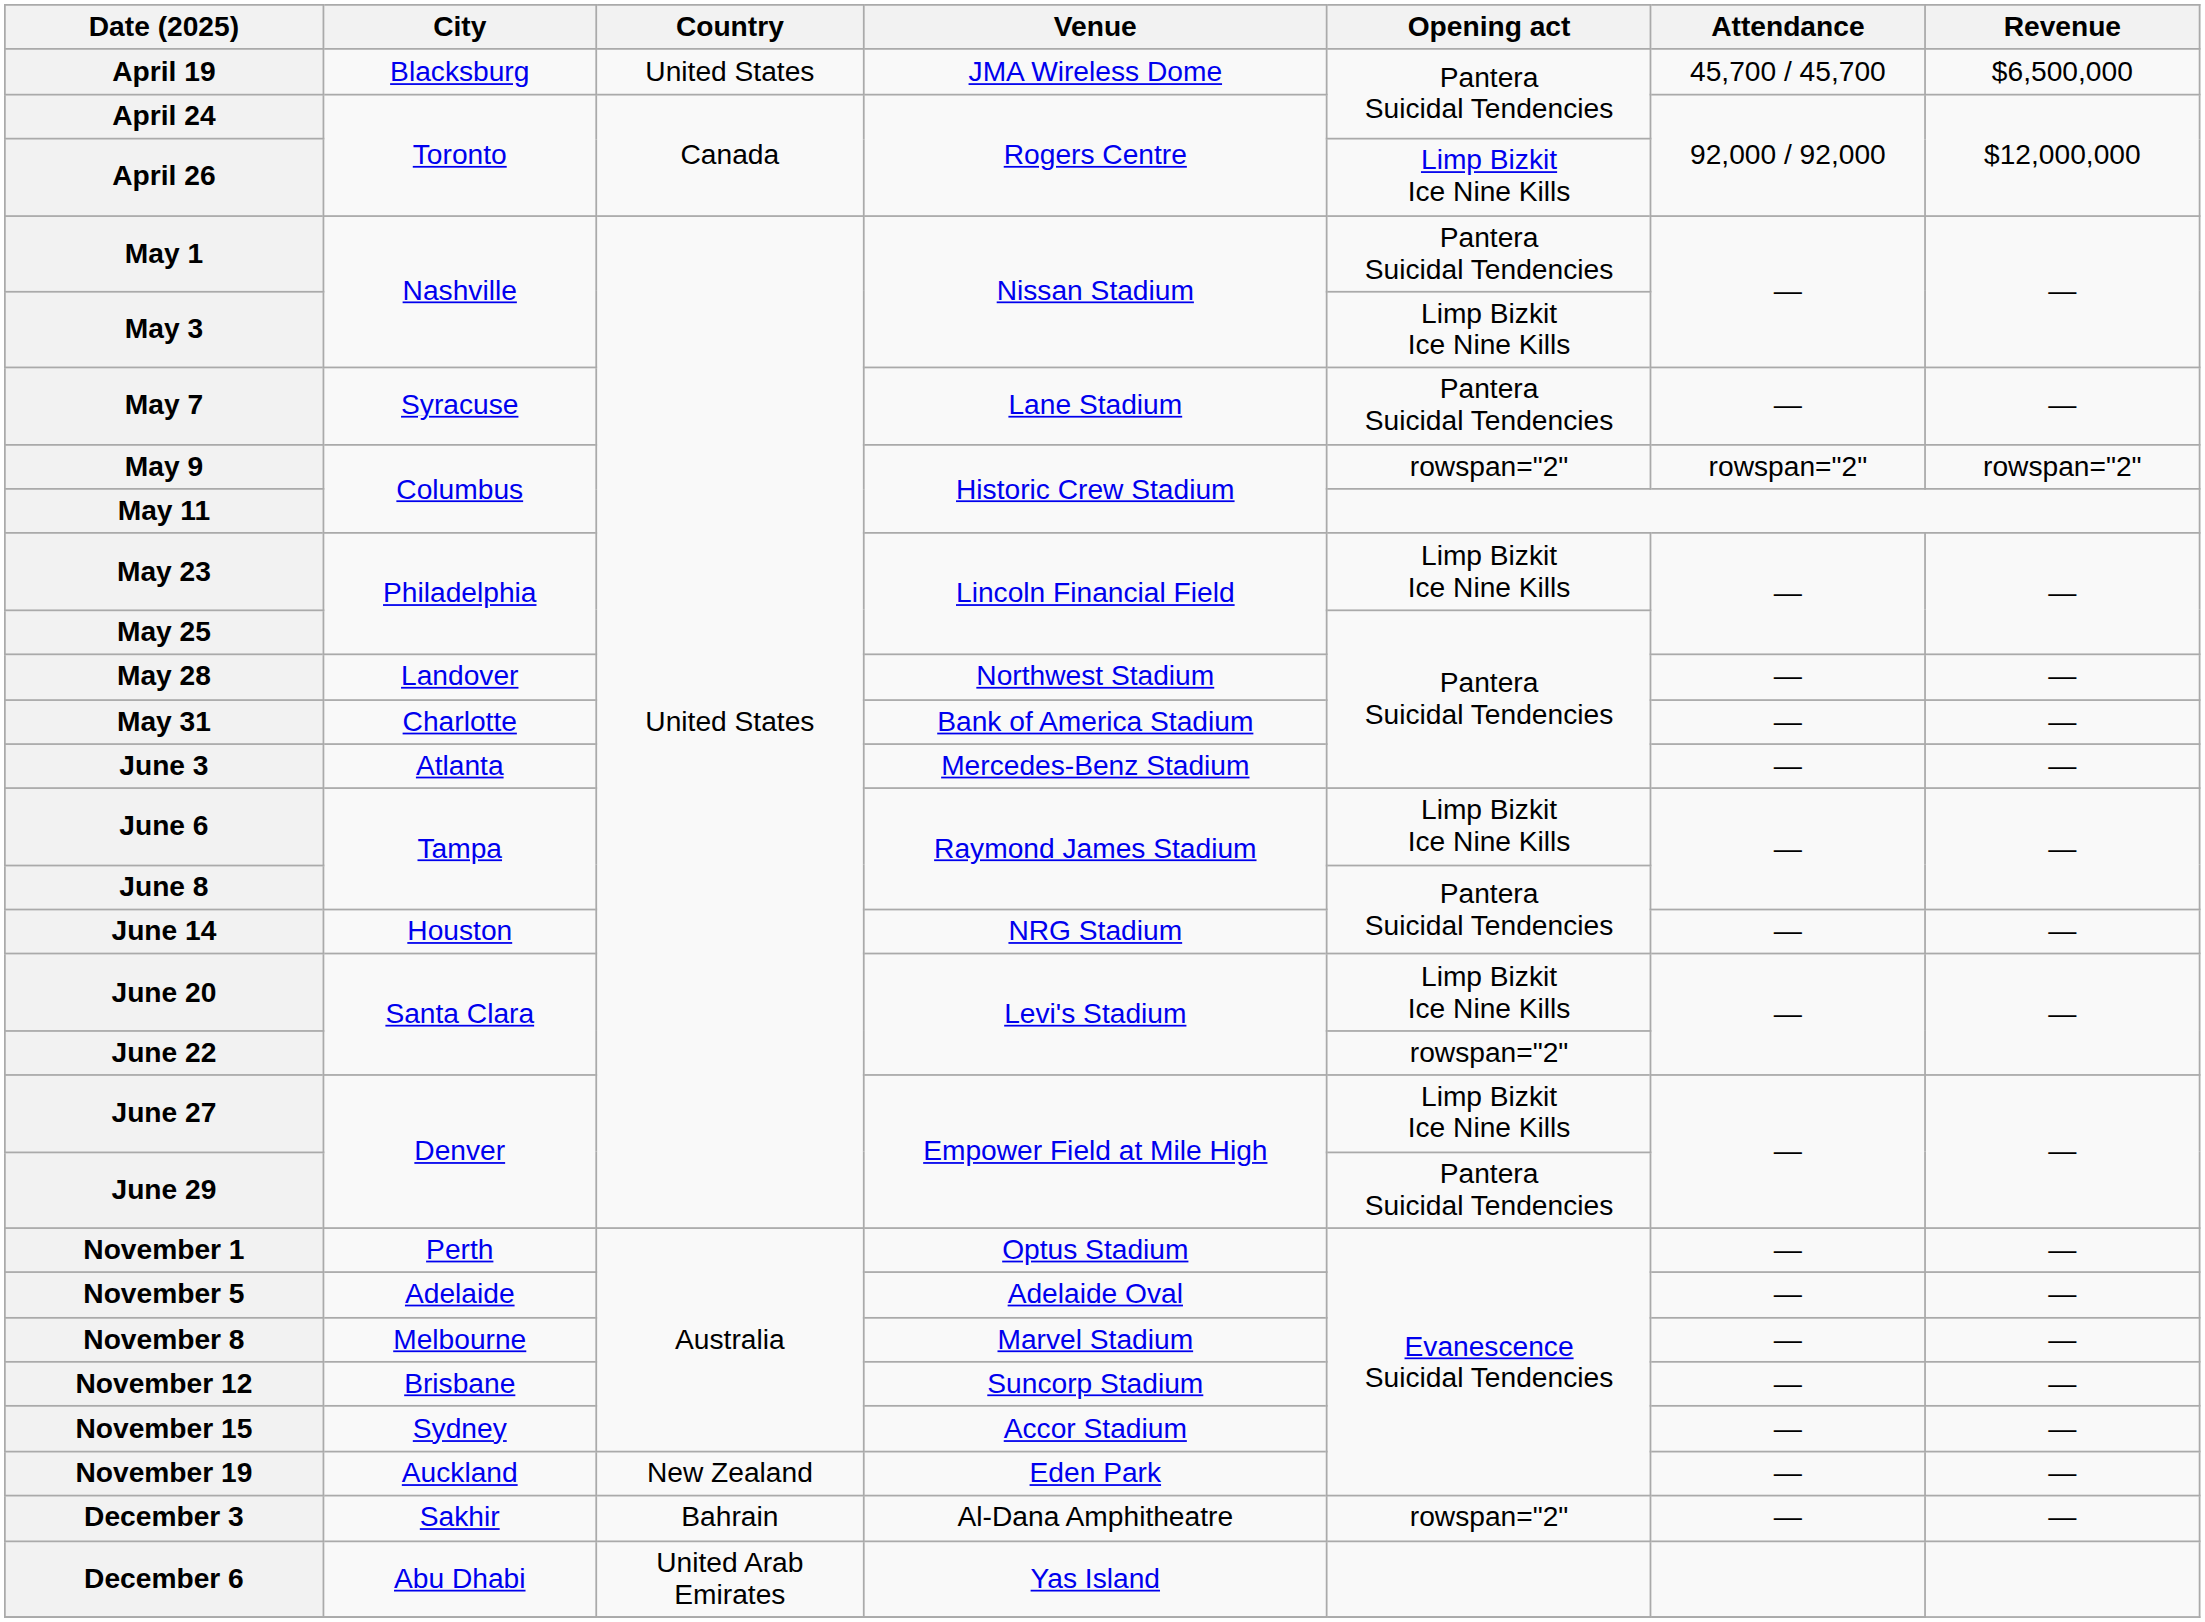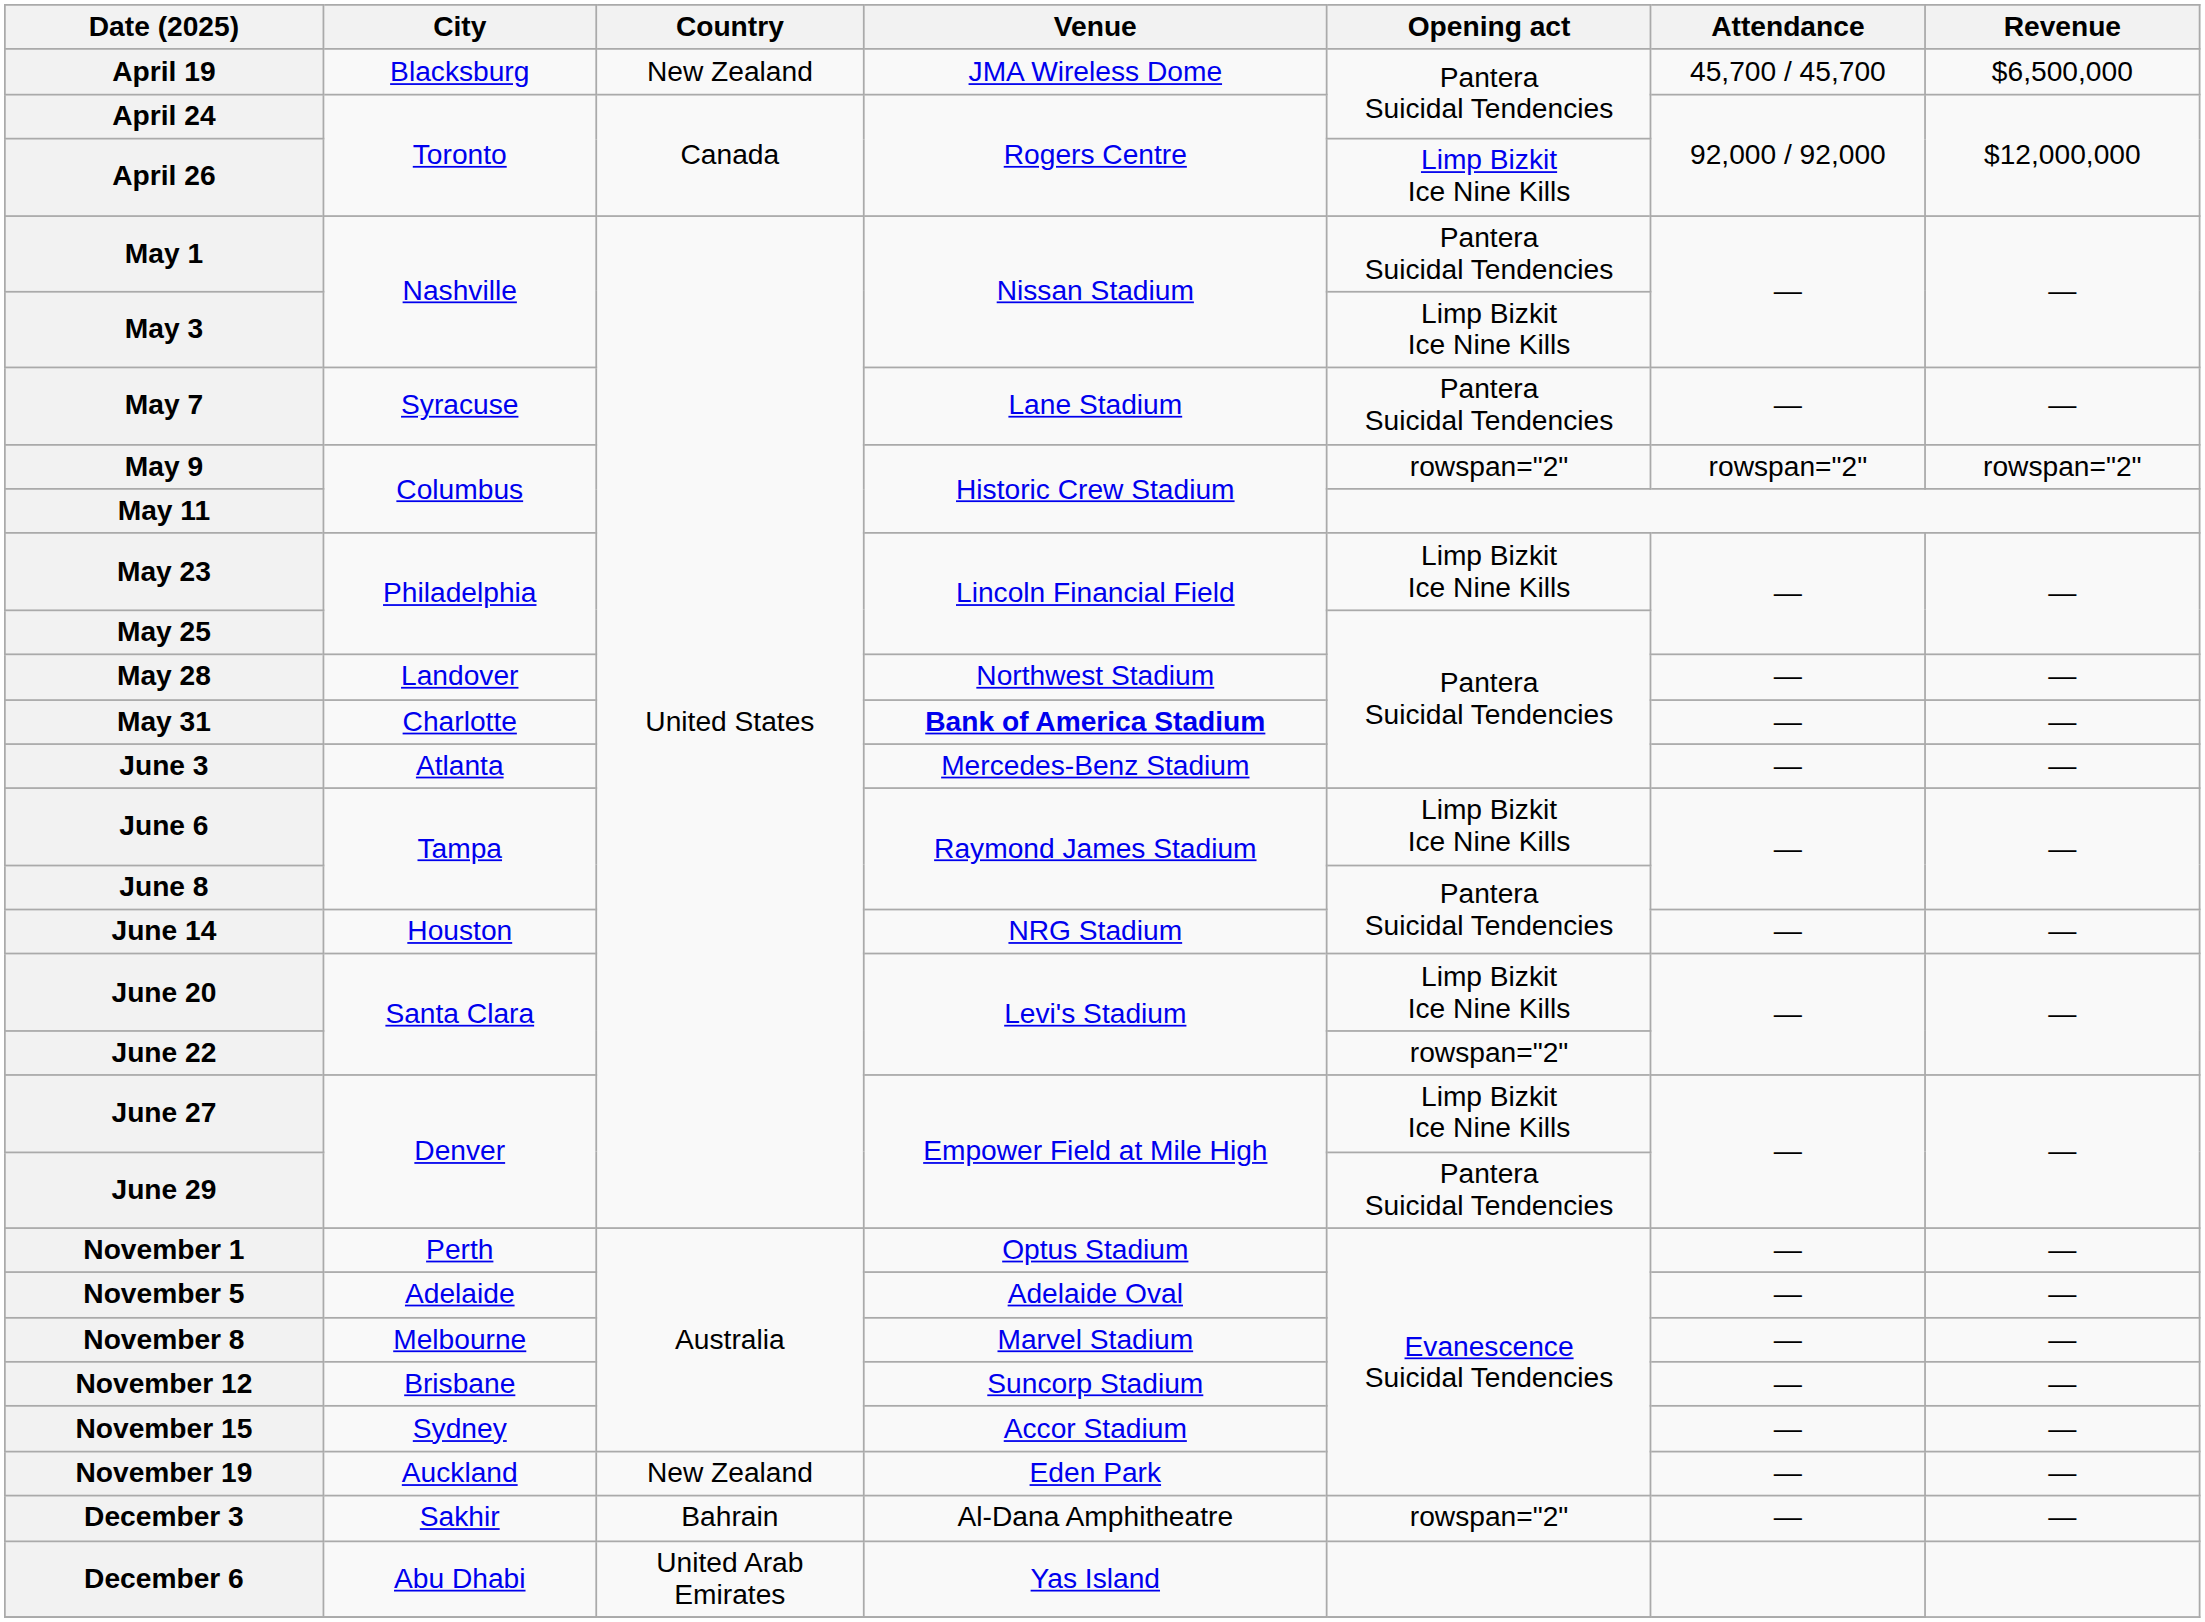(730, 71) United States -> (730, 71) New Zealand
(1095, 721) normal -> (1095, 721) bold
